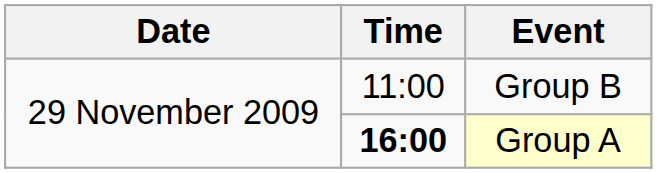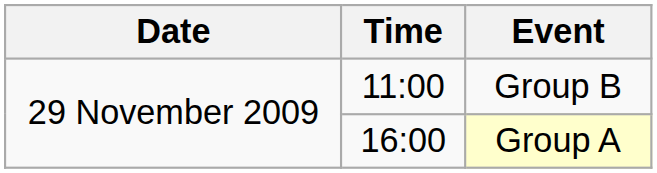(403, 140) bold -> (403, 140) normal
